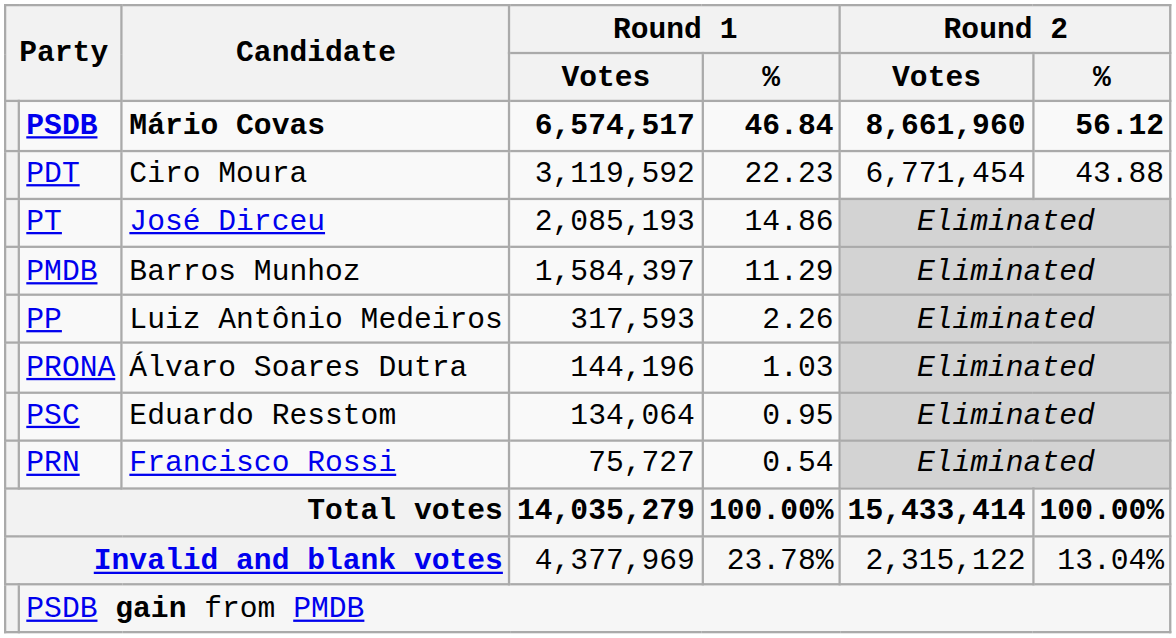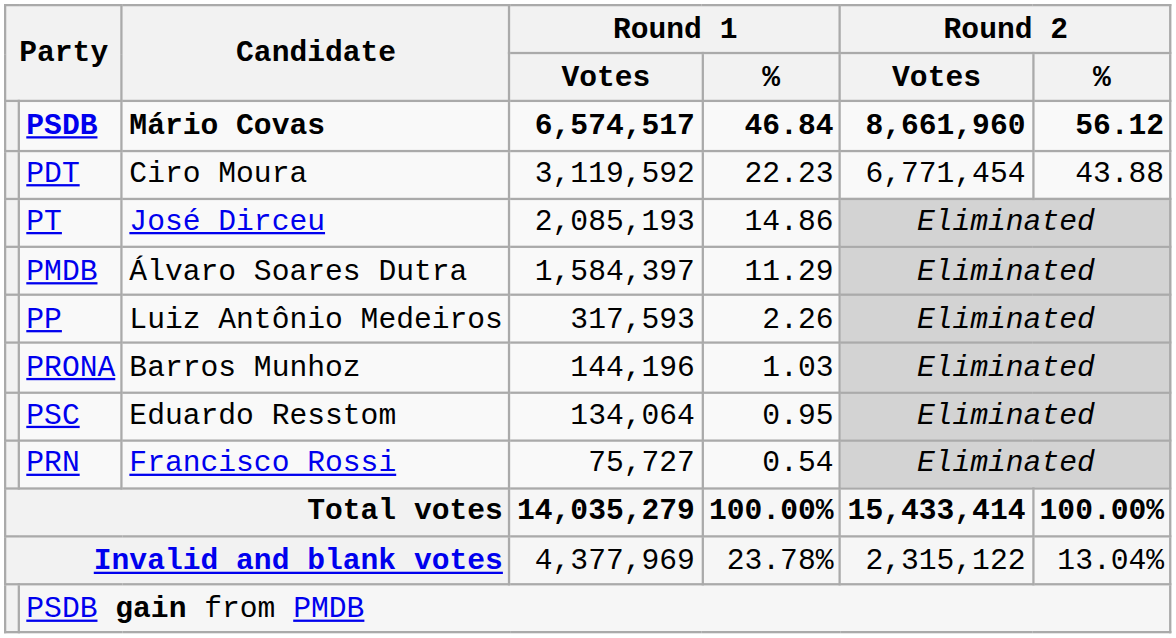(245, 271) Barros Munhoz -> (298, 271) Álvaro Soares Dutra
(298, 367) Álvaro Soares Dutra -> (245, 367) Barros Munhoz
